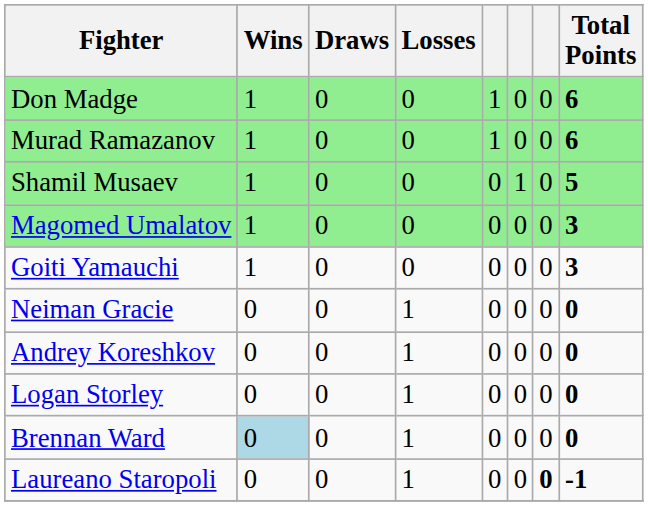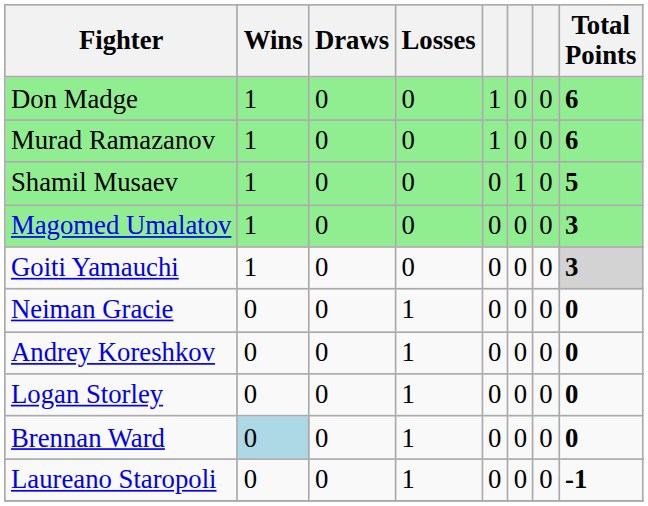(572, 267) no background -> (572, 267) lightgrey background
(546, 479) bold -> (546, 479) normal
